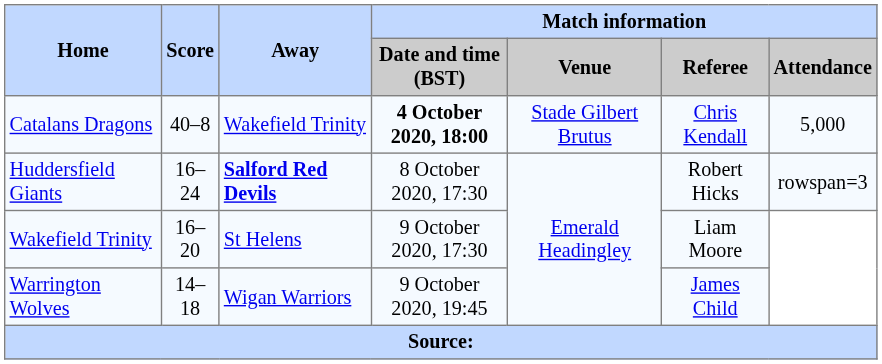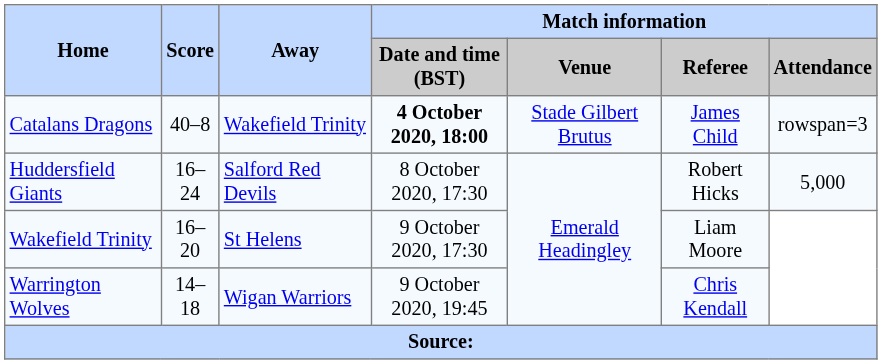(715, 124) Chris Kendall -> (715, 124) James Child
(823, 124) 5,000 -> (823, 124) rowspan=3
(276, 181) bold -> (272, 181) normal
(823, 181) rowspan=3 -> (823, 181) 5,000
(715, 296) James Child -> (715, 296) Chris Kendall
